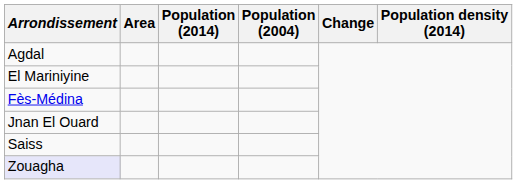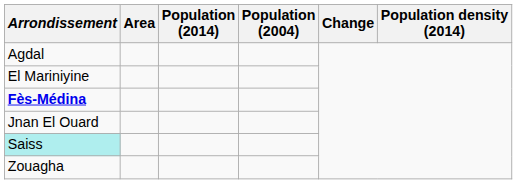(45, 99) normal -> (47, 99) bold
(25, 144) no background -> (25, 144) paleturquoise background
(36, 167) lavender background -> (36, 167) no background
